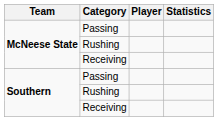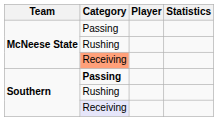(105, 60) no background -> (105, 60) lightsalmon background
(100, 76) normal -> (102, 76) bold
(105, 108) no background -> (105, 108) lavender background
